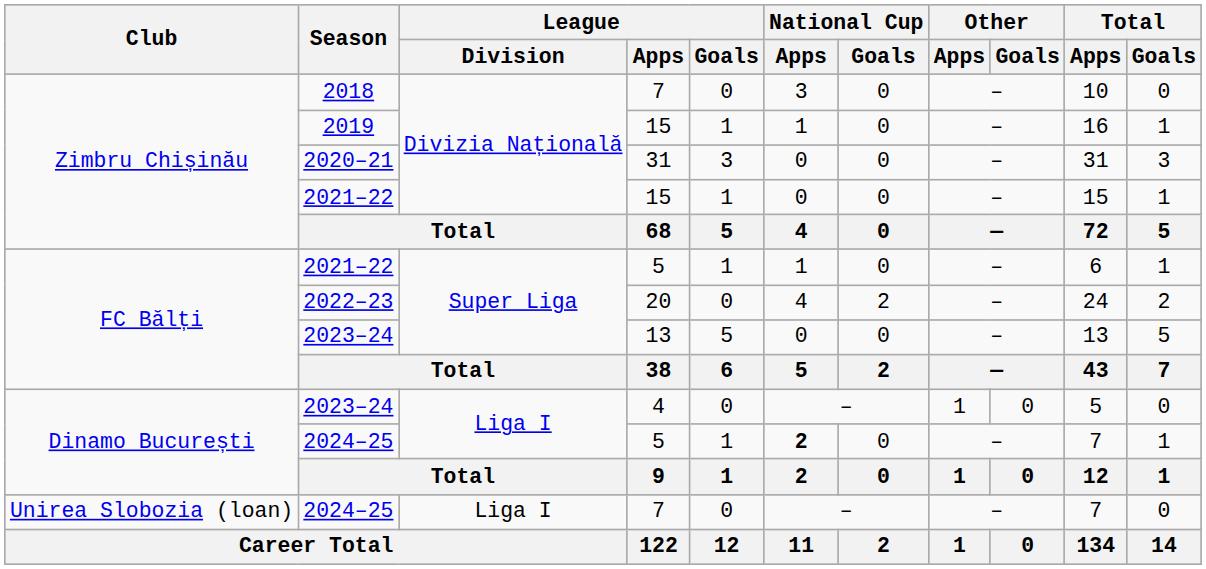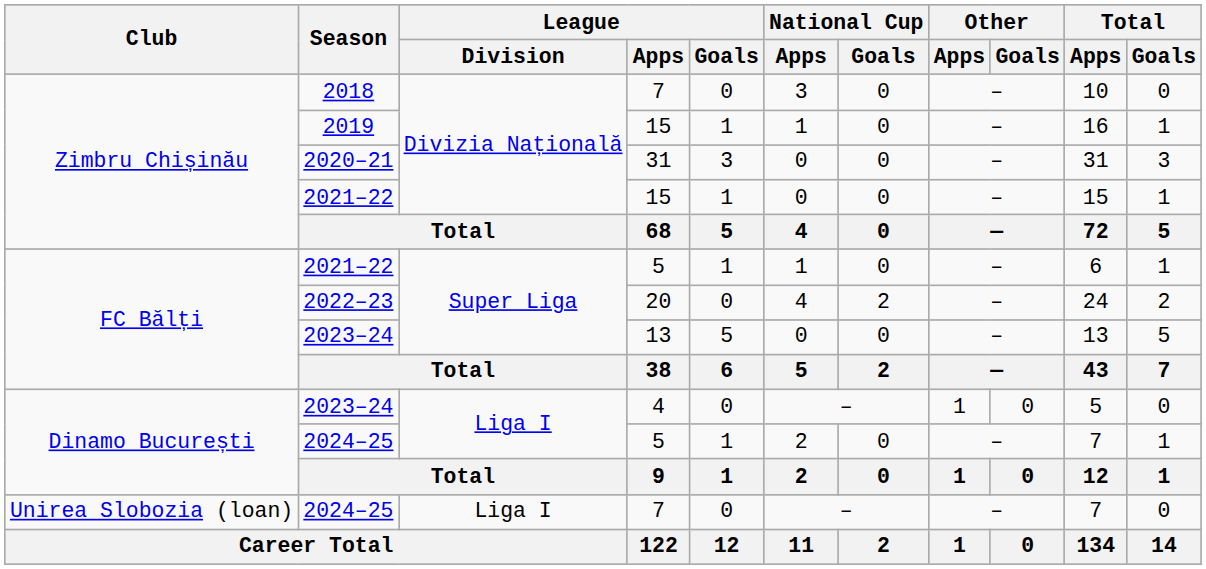(801, 442) bold -> (801, 442) normal
